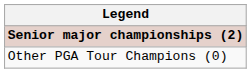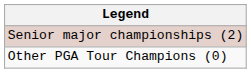(125, 37) bold -> (125, 37) normal
